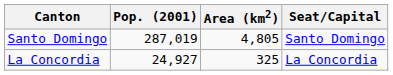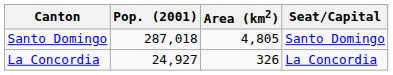(171, 39) 287,019 -> (171, 39) 287,018
(268, 60) 325 -> (268, 60) 326
